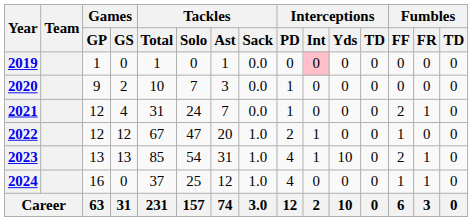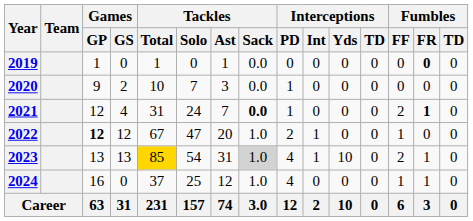(316, 63) pink background -> (316, 63) no background
(427, 63) normal -> (427, 63) bold
(258, 110) normal -> (258, 110) bold
(427, 110) normal -> (427, 110) bold
(97, 134) normal -> (97, 134) bold
(157, 157) no background -> (157, 157) gold background
(258, 157) no background -> (258, 157) lightgrey background
